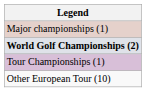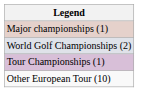(73, 46) bold -> (69, 46) normal
